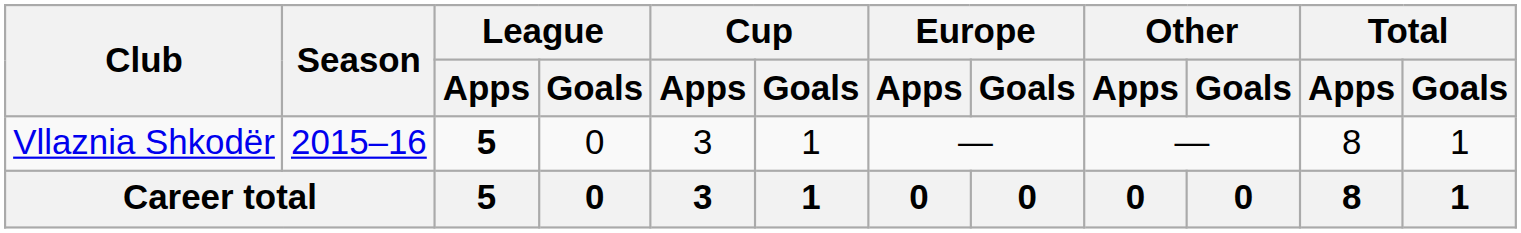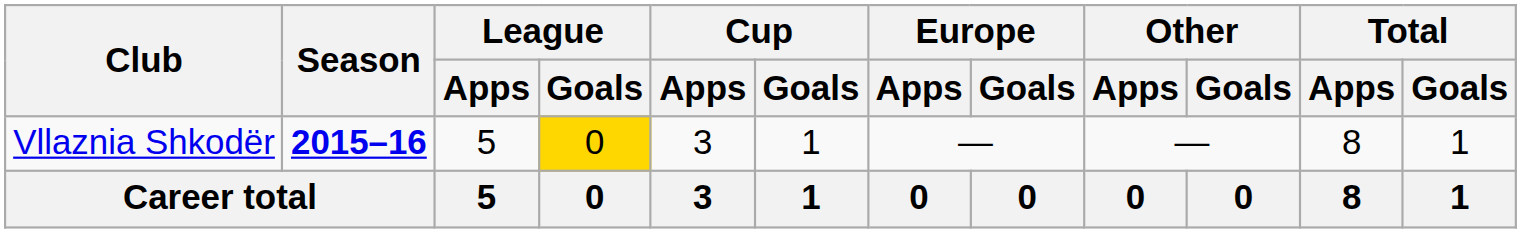(359, 142) normal -> (359, 142) bold
(486, 142) bold -> (486, 142) normal
(595, 142) no background -> (595, 142) gold background
